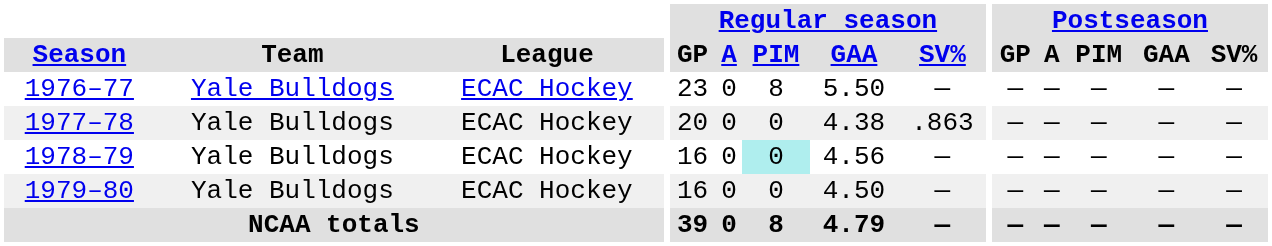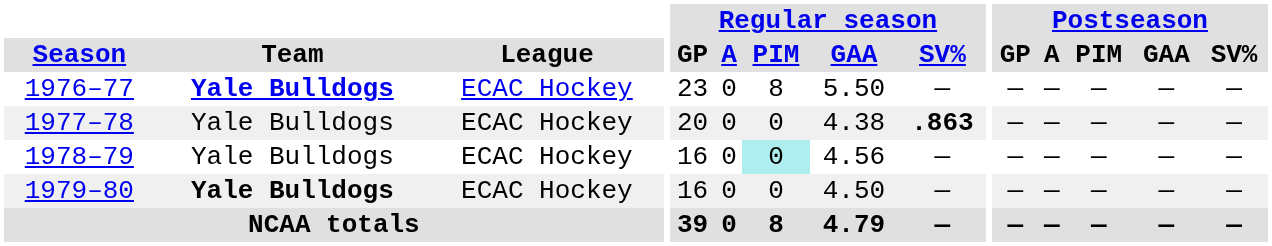(292, 89) normal -> (292, 89) bold
(942, 123) normal -> (942, 123) bold
(292, 191) normal -> (292, 191) bold
